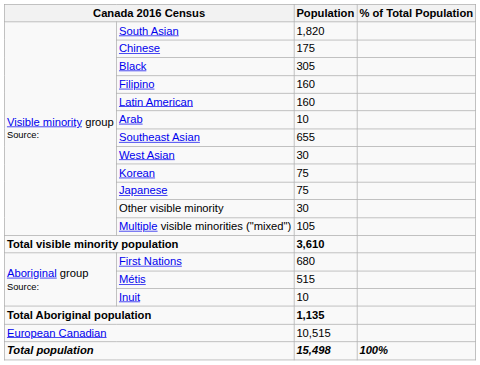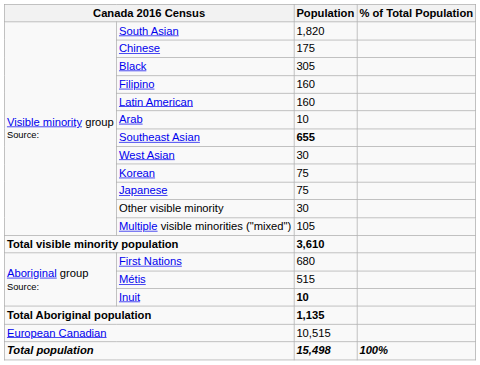(306, 137) normal -> (306, 137) bold
(303, 297) normal -> (303, 297) bold
